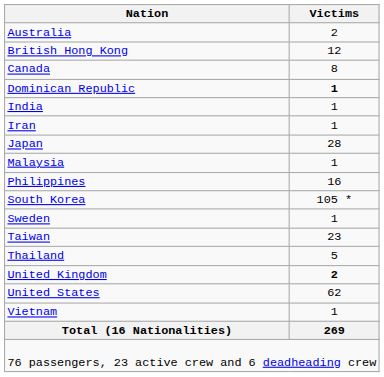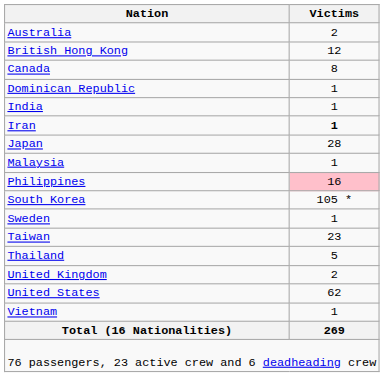(334, 88) bold -> (334, 88) normal
(334, 126) normal -> (334, 126) bold
(334, 182) no background -> (334, 182) pink background
(334, 275) bold -> (334, 275) normal
